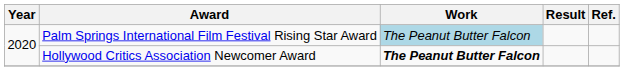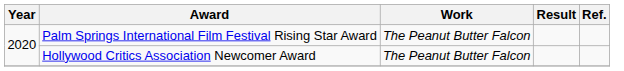(457, 35) lightblue background -> (457, 35) no background
(461, 55) bold -> (457, 55) normal
